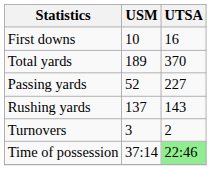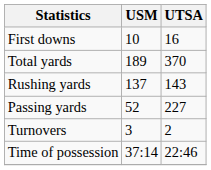rows swapped: (49, 107) <-> (47, 84)
(181, 152) lightgreen background -> (181, 152) no background
